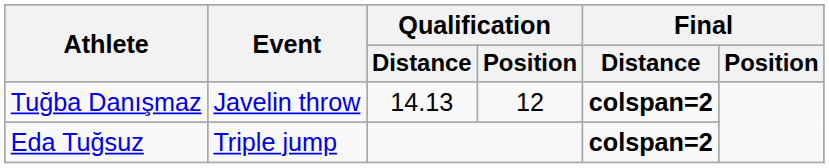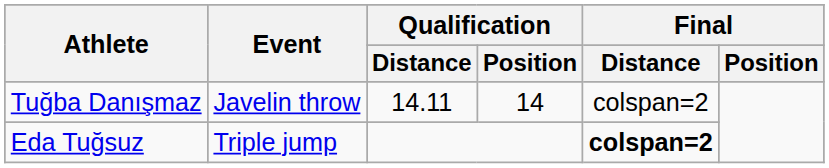(422, 103) 14.13 -> (422, 103) 14.11
(530, 103) 12 -> (530, 103) 14
(651, 103) bold -> (651, 103) normal
